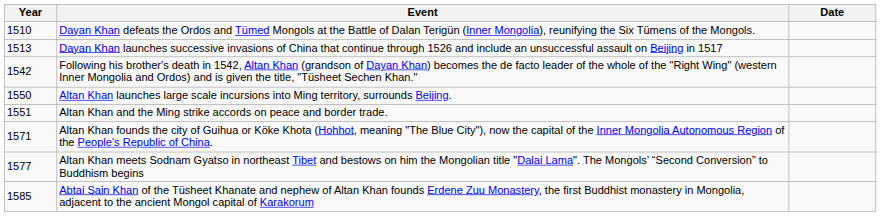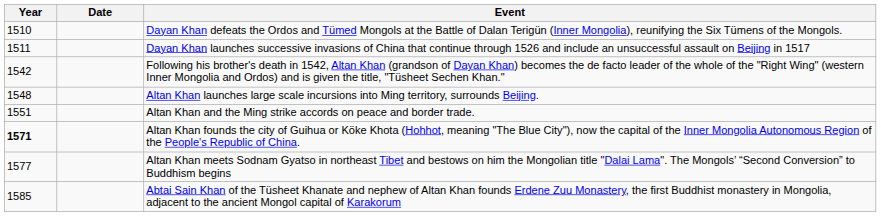columns swapped: (832, 13) <-> (423, 13)
(19, 48) 1513 -> (19, 48) 1511
(19, 95) 1550 -> (19, 95) 1548
(19, 136) normal -> (19, 136) bold
